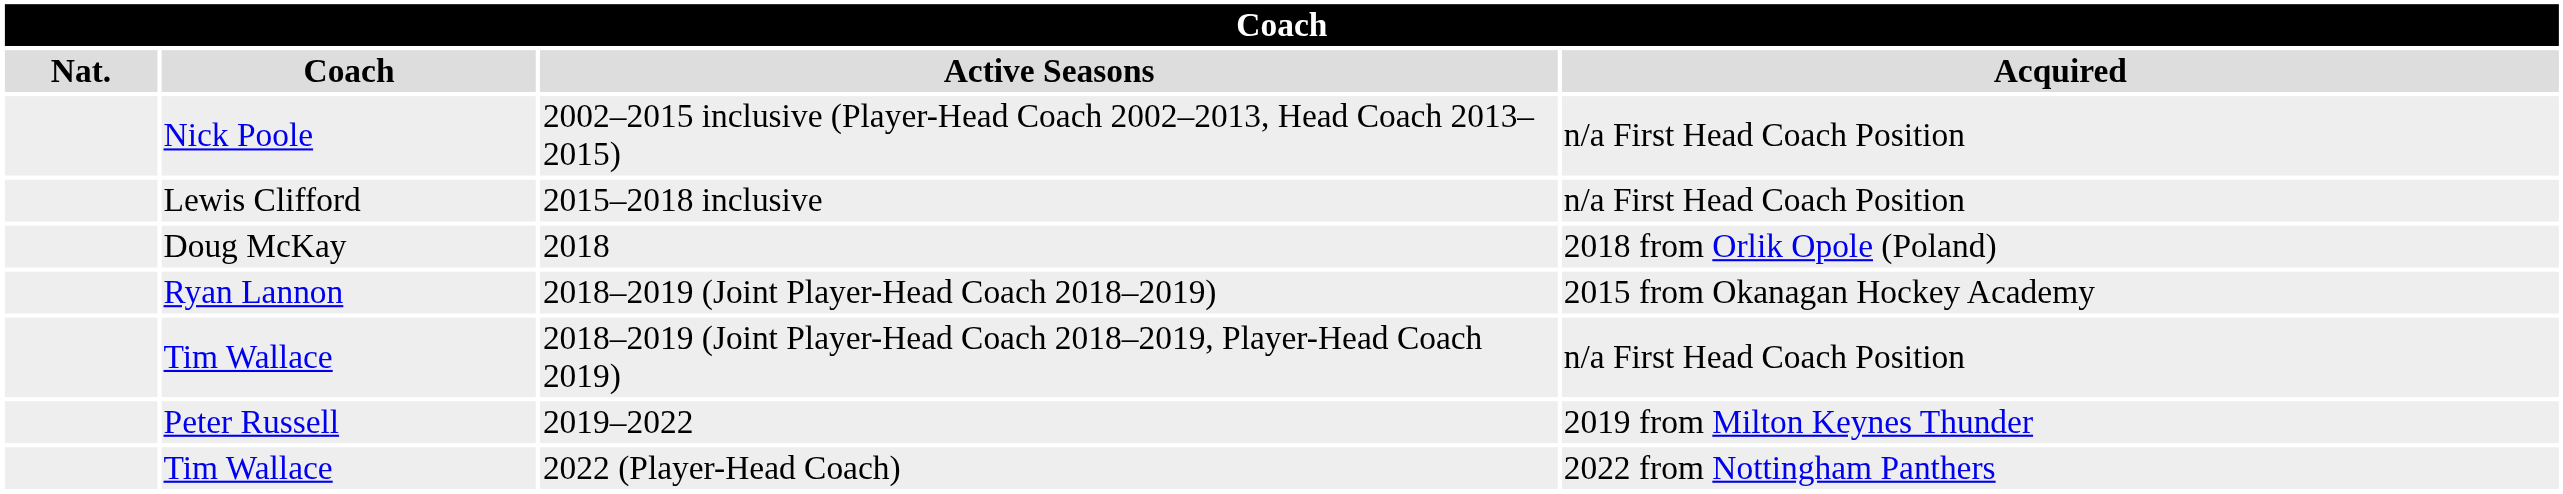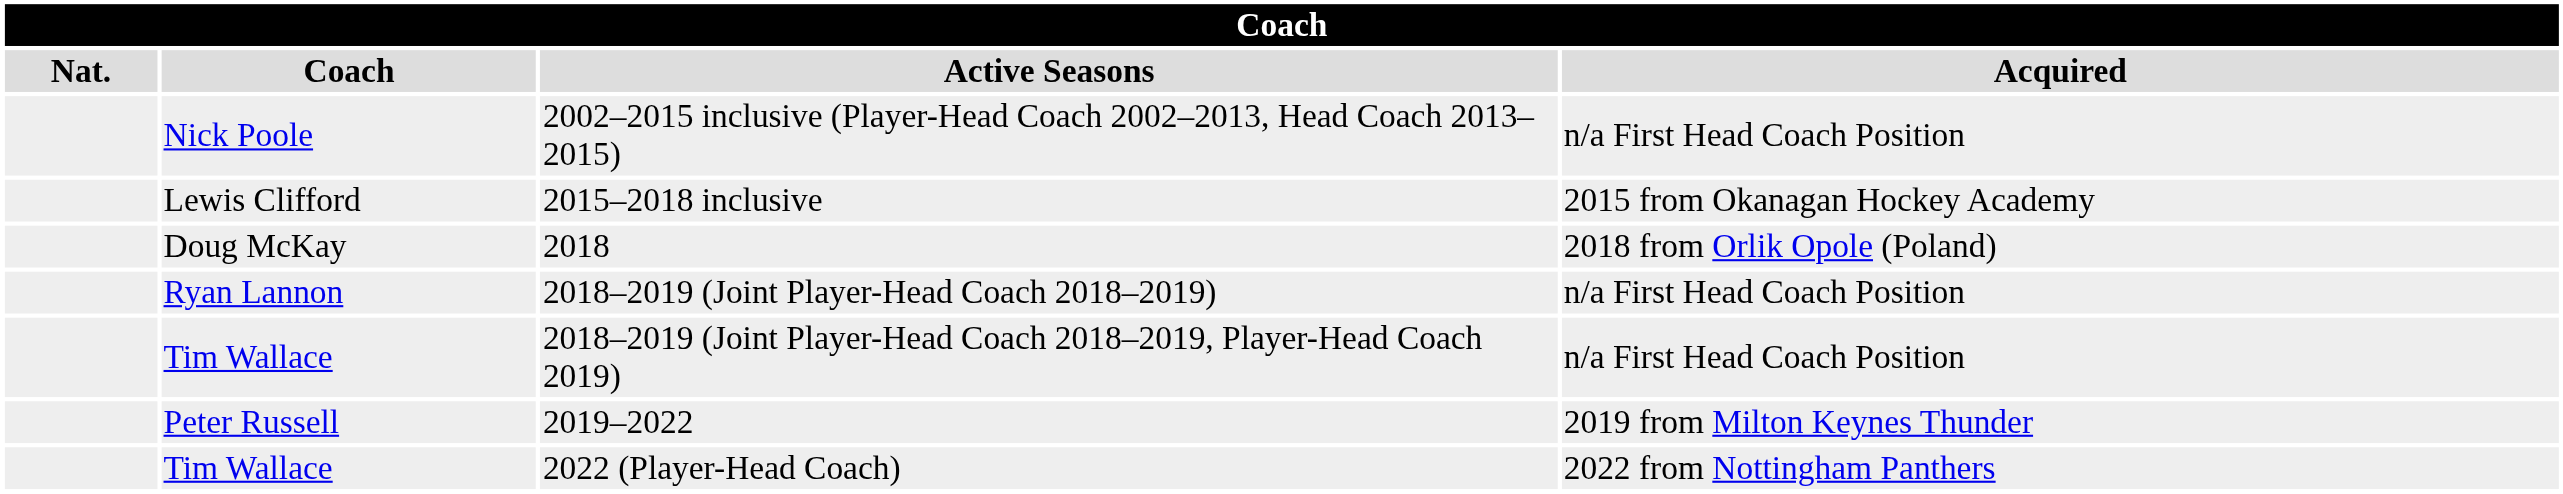(1764, 200) n/a First Head Coach Position -> (1829, 200) 2015 from Okanagan Hockey Academy
(1829, 292) 2015 from Okanagan Hockey Academy -> (1764, 292) n/a First Head Coach Position
